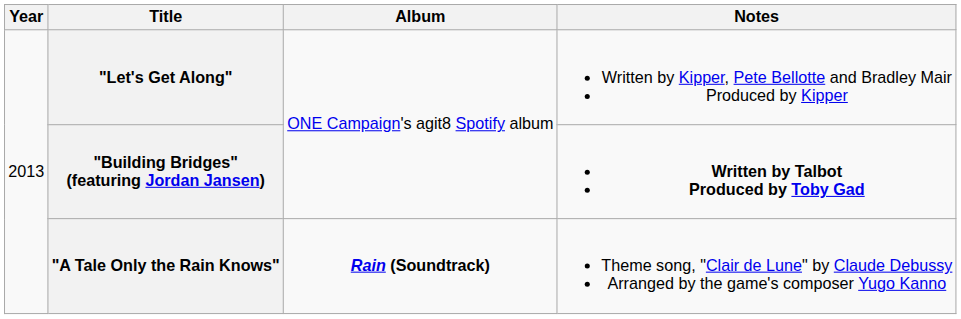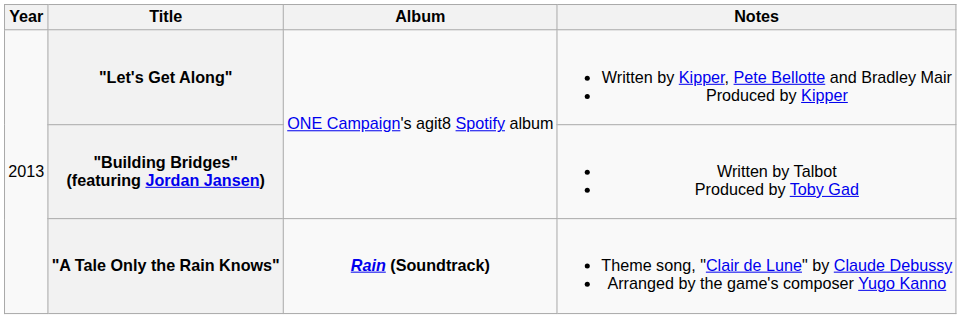(757, 181) bold -> (757, 181) normal
